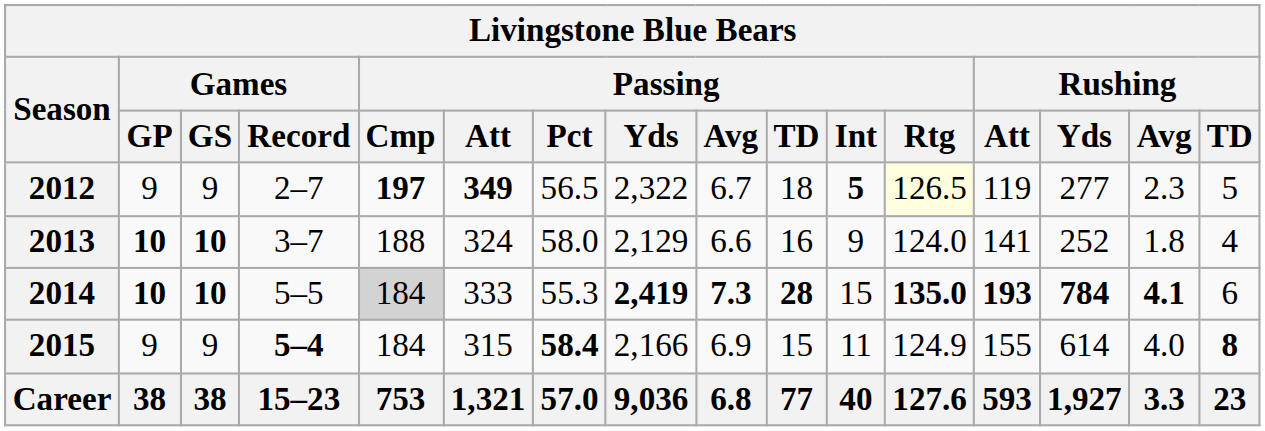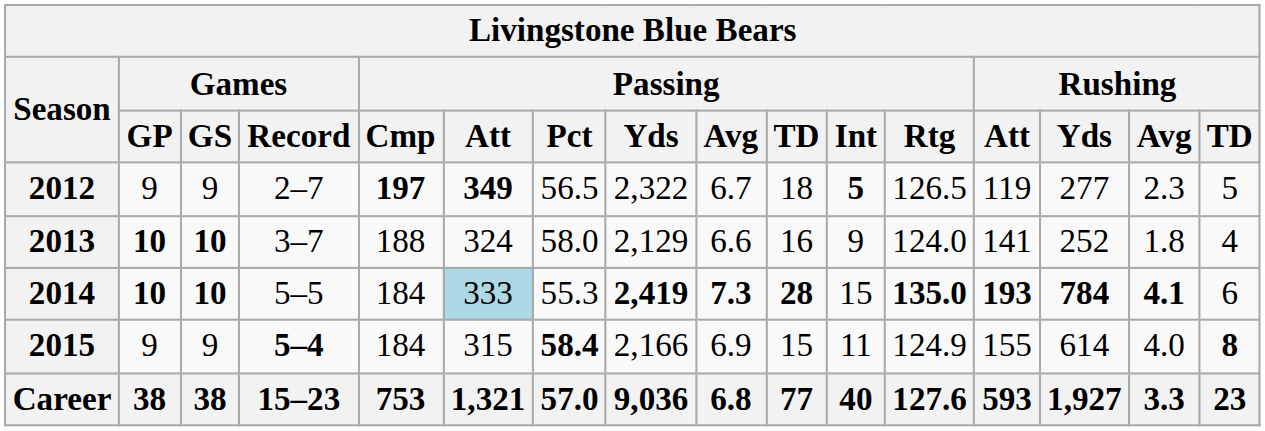(930, 188) lightyellow background -> (930, 188) no background
(401, 293) lightgrey background -> (401, 293) no background
(488, 293) no background -> (488, 293) lightblue background
